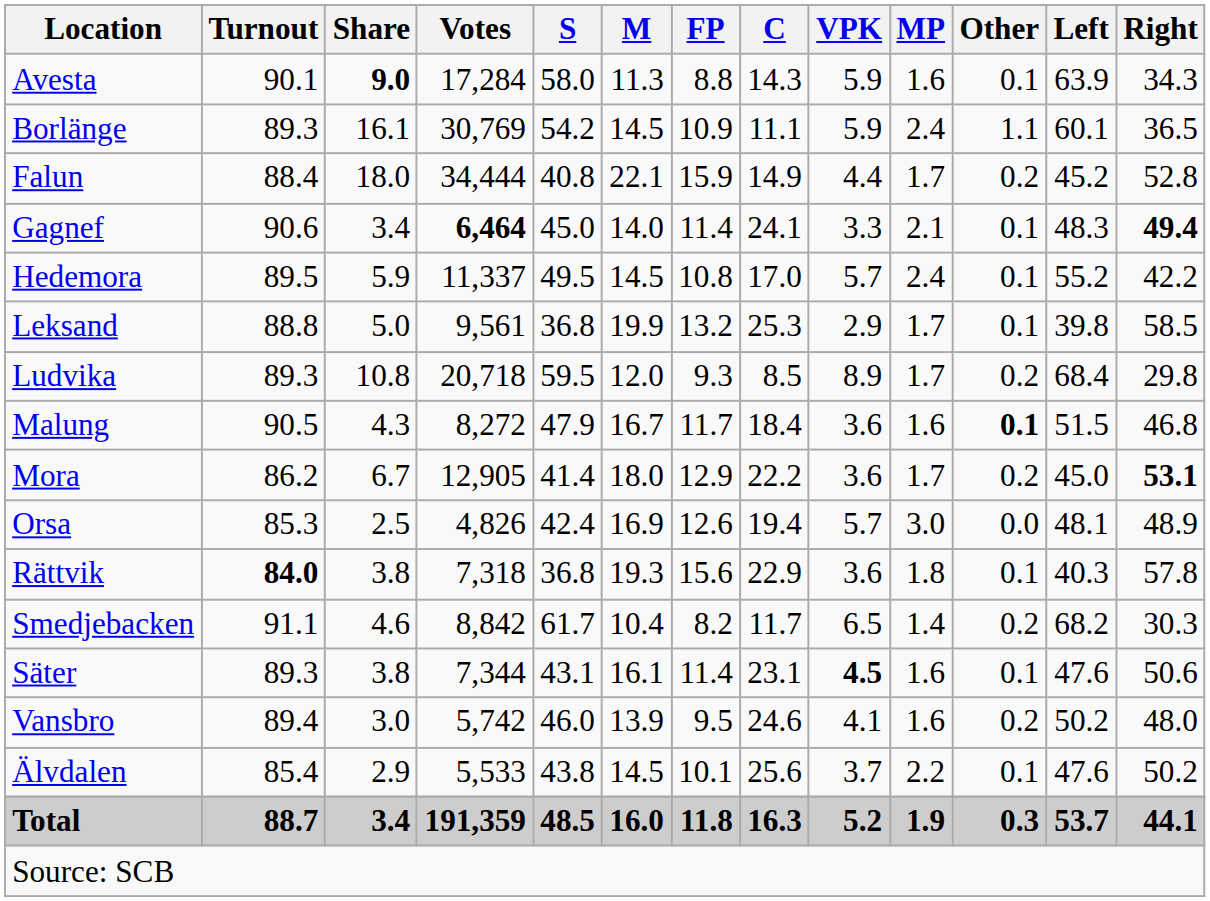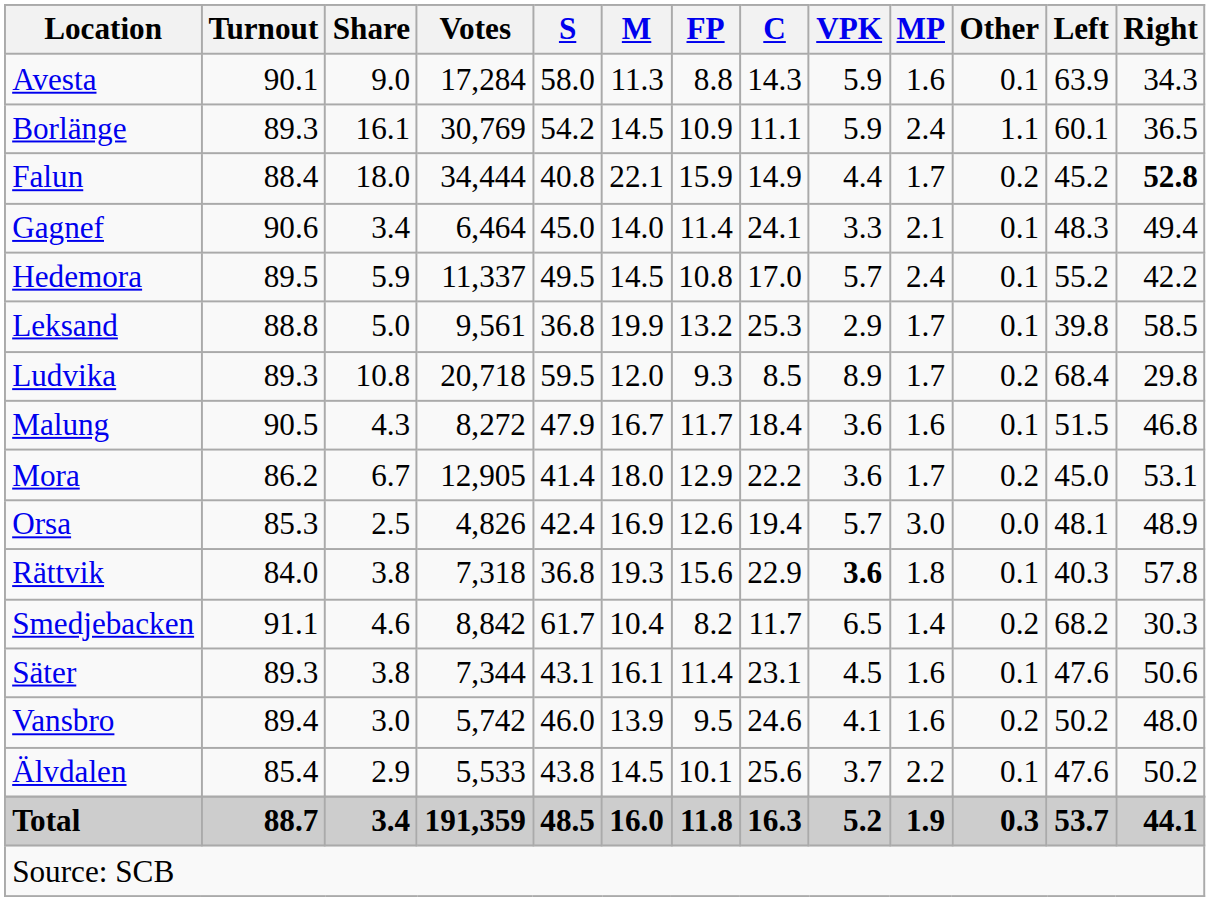(391, 78) bold -> (391, 78) normal
(1171, 177) normal -> (1171, 177) bold
(491, 227) bold -> (491, 227) normal
(1171, 227) bold -> (1171, 227) normal
(1020, 425) bold -> (1020, 425) normal
(1171, 474) bold -> (1171, 474) normal
(291, 573) bold -> (291, 573) normal
(863, 573) normal -> (863, 573) bold
(863, 672) bold -> (863, 672) normal
